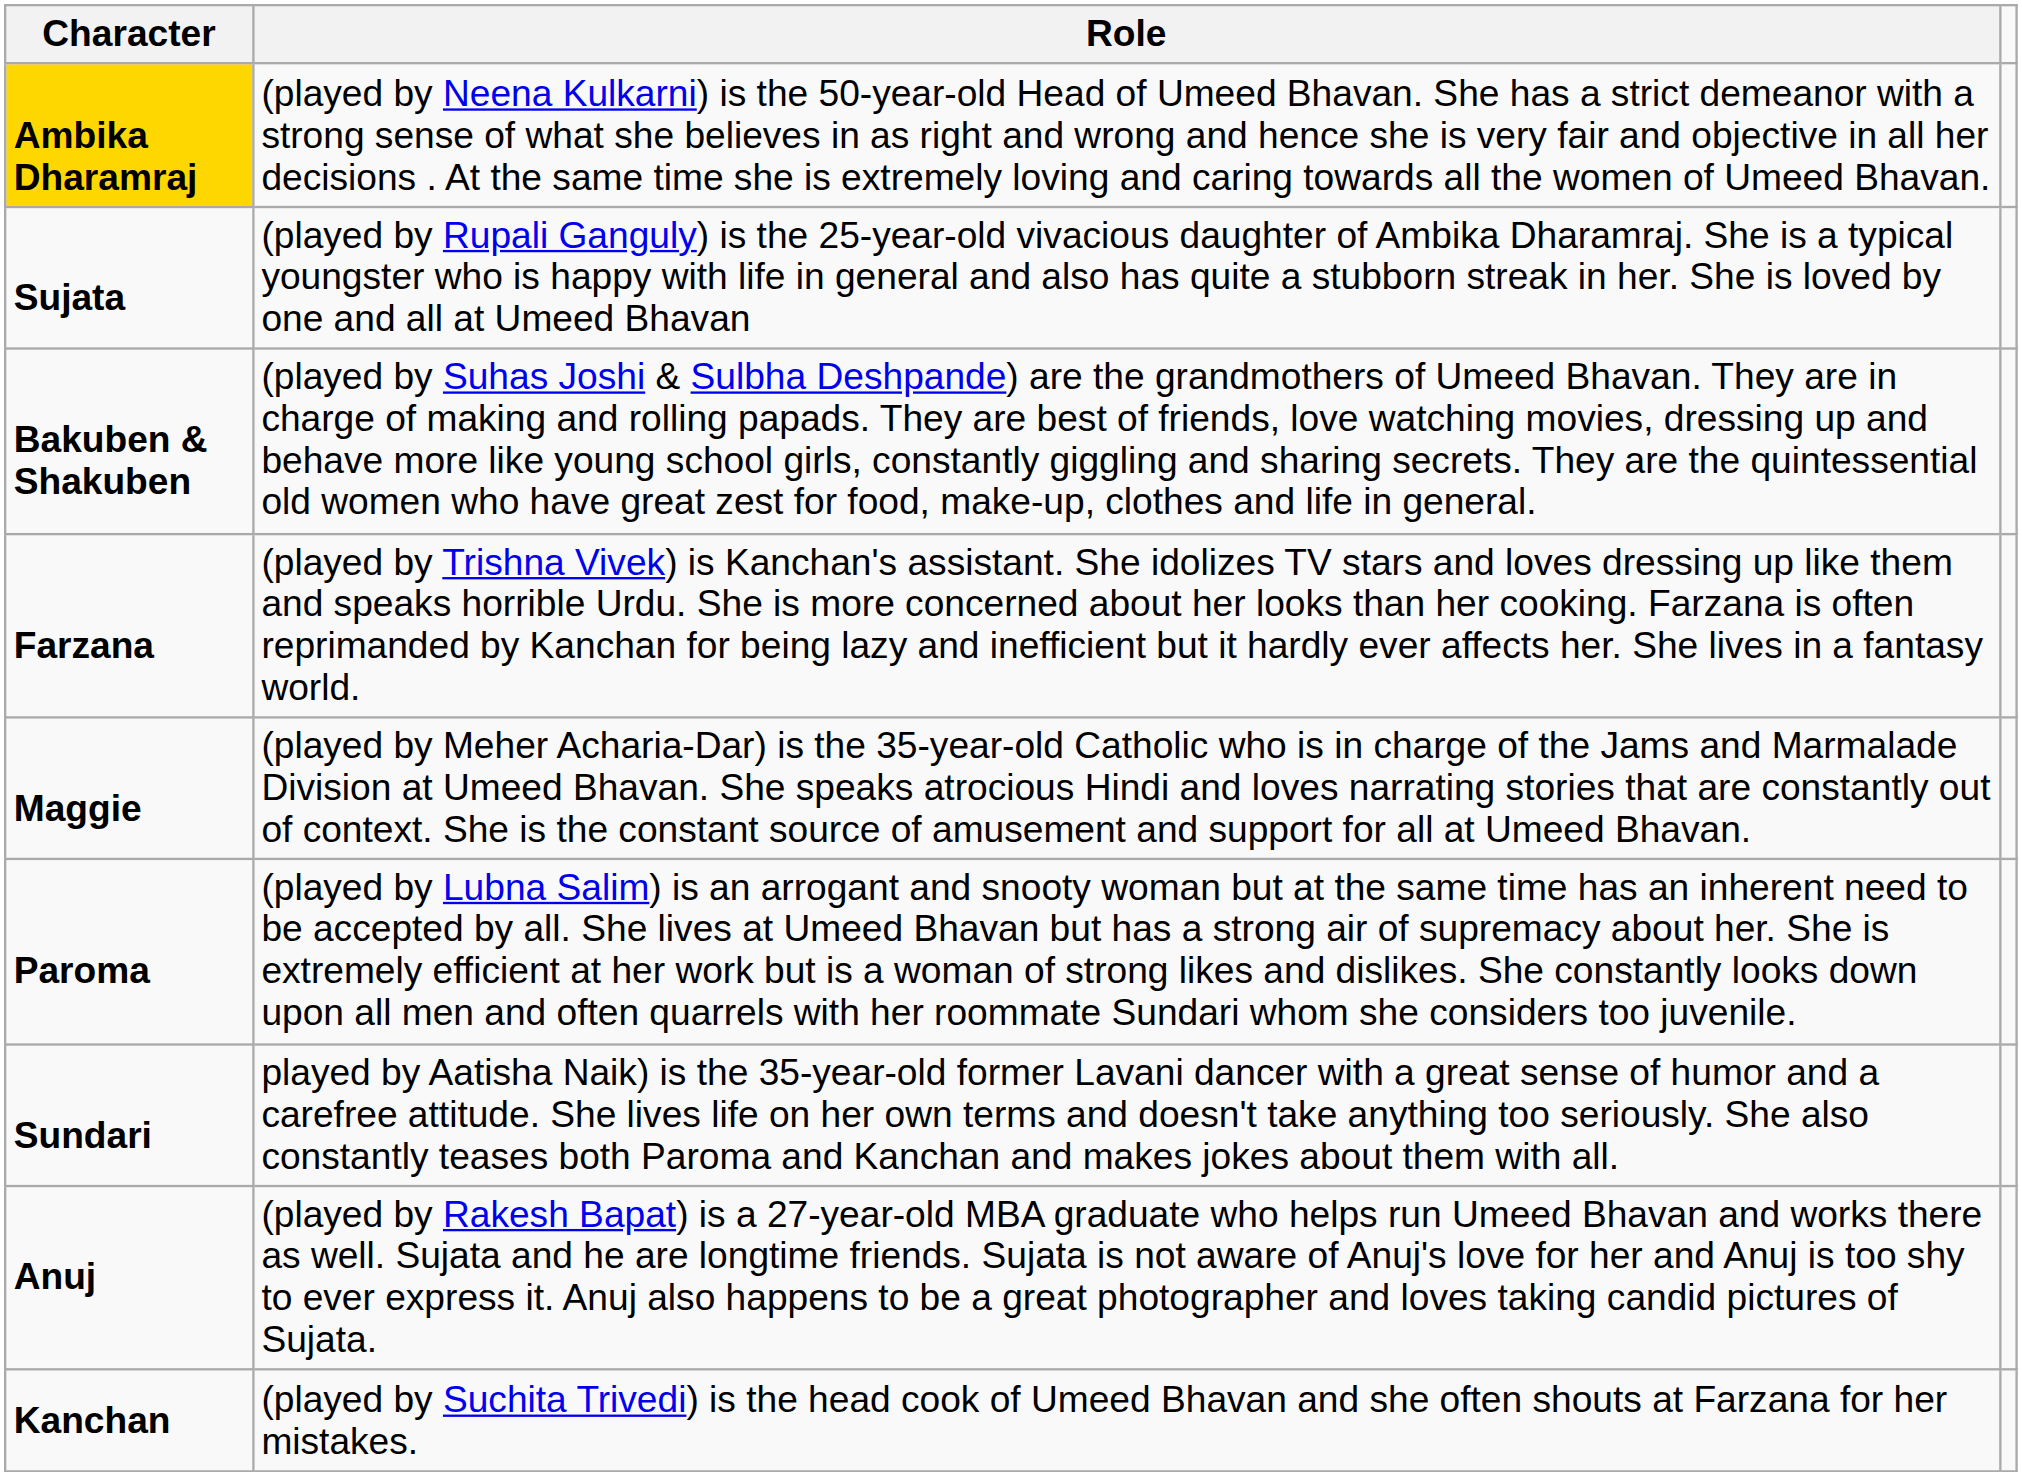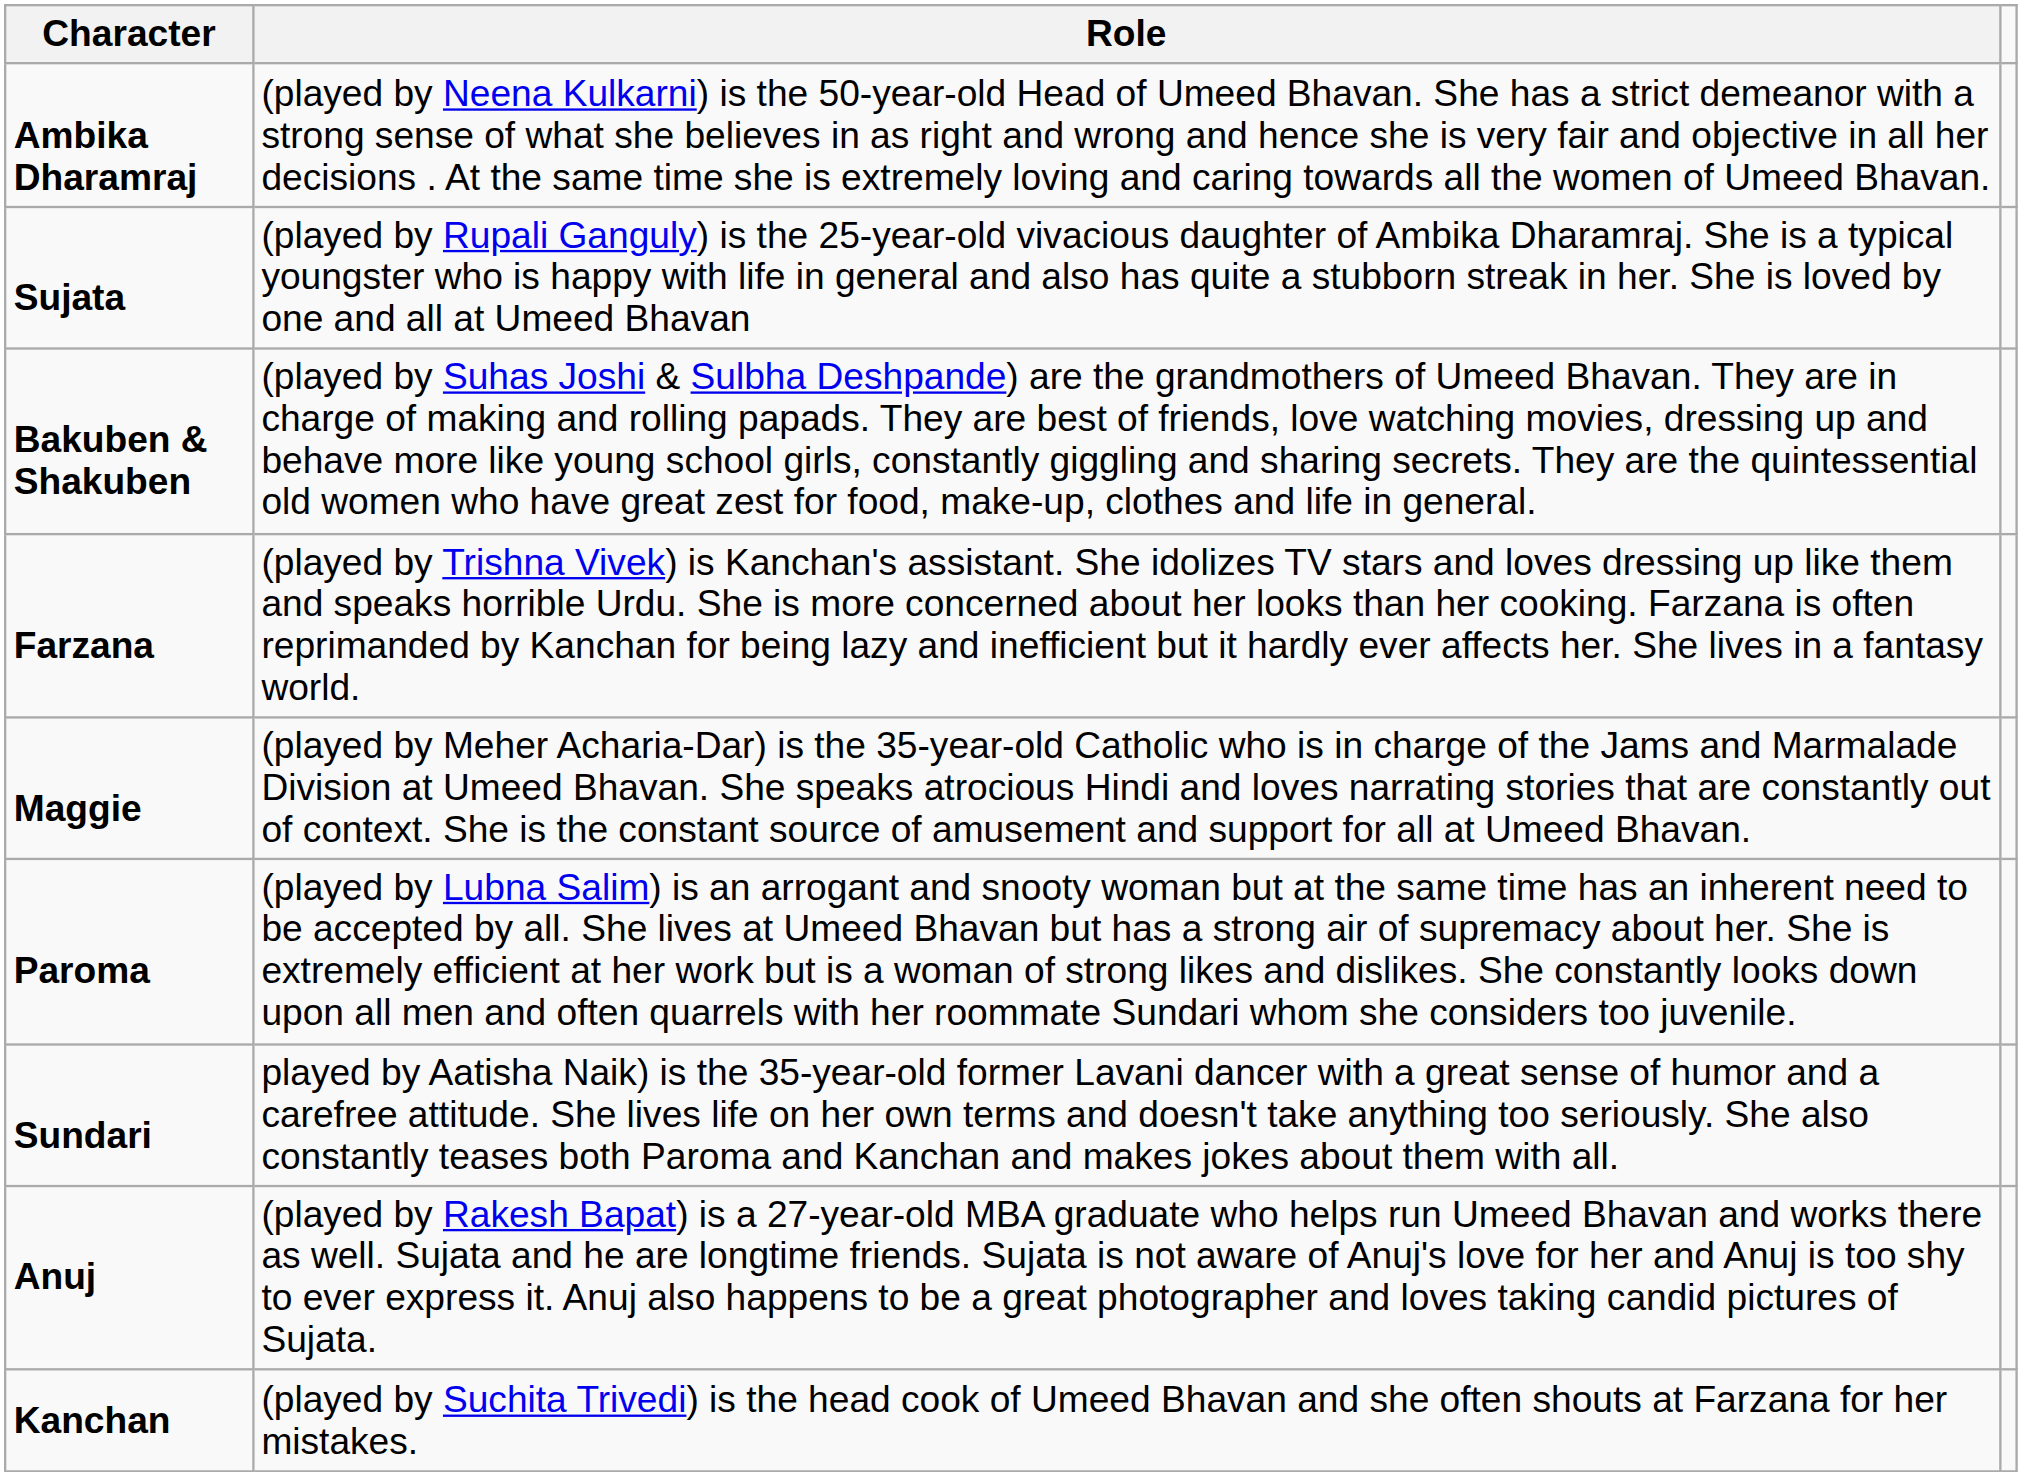(106, 155) gold background -> (106, 155) no background
